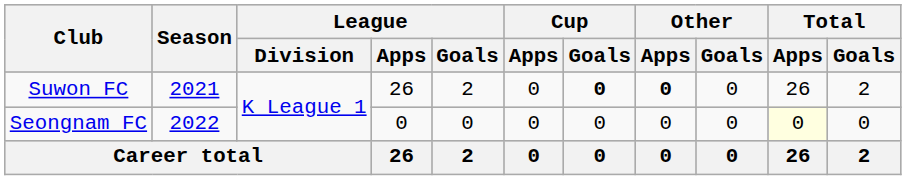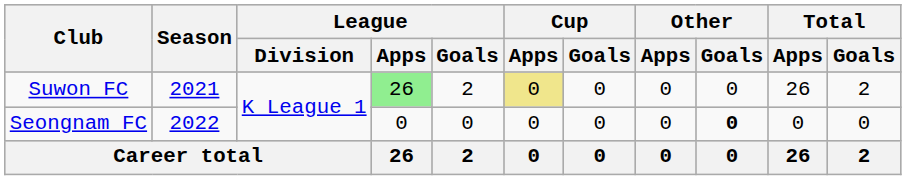(401, 90) no background -> (401, 90) lightgreen background
(534, 90) no background -> (534, 90) khaki background
(600, 90) bold -> (600, 90) normal
(666, 90) bold -> (666, 90) normal
(732, 123) normal -> (732, 123) bold
(798, 123) lightyellow background -> (798, 123) no background
